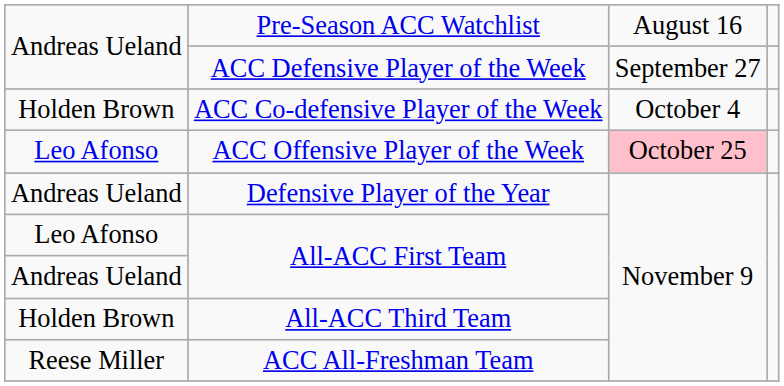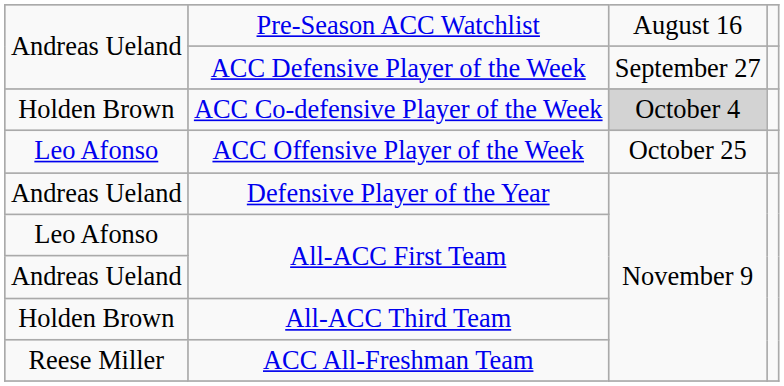(688, 109) no background -> (688, 109) lightgrey background
(688, 151) pink background -> (688, 151) no background
